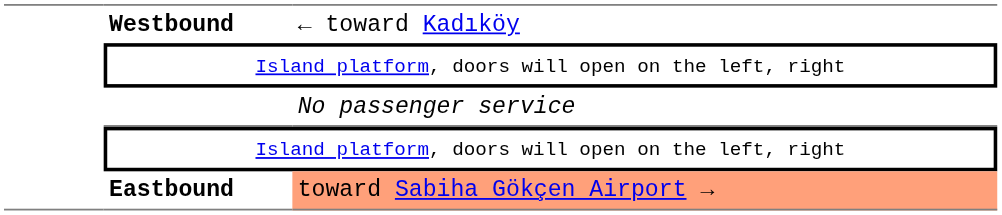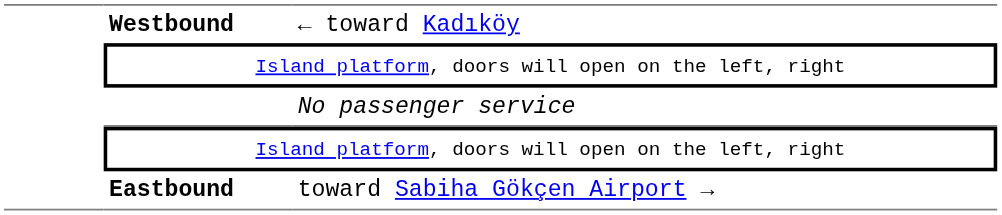(506, 190) lightsalmon background -> (506, 190) no background
